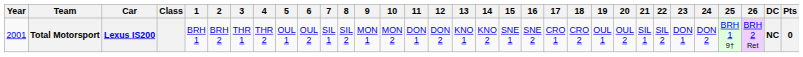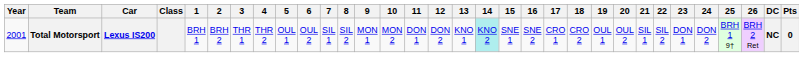(487, 35) no background -> (487, 35) paleturquoise background
